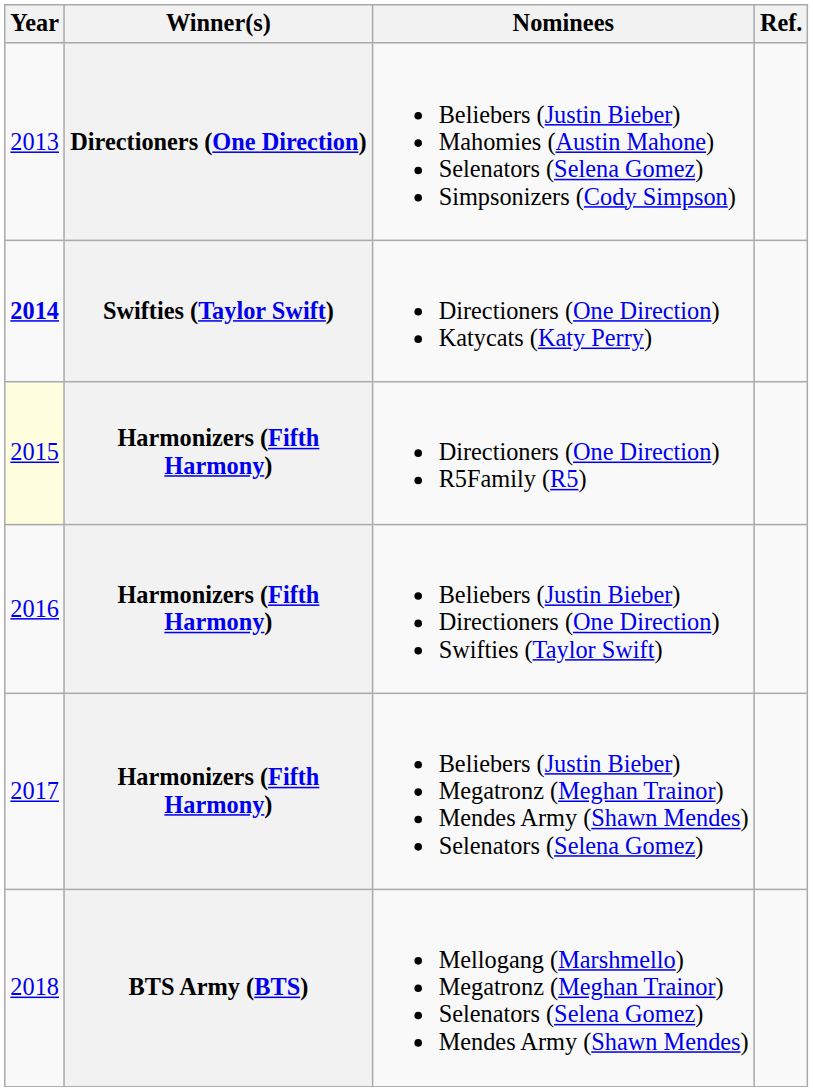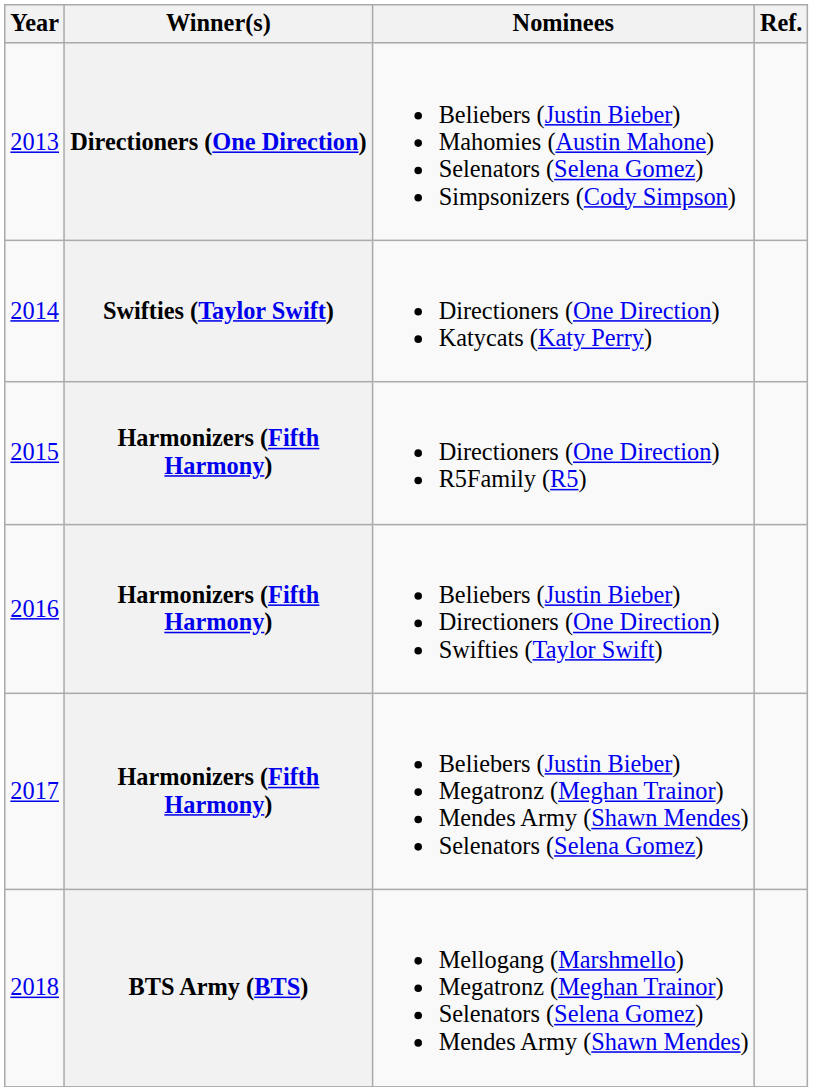(35, 310) bold -> (35, 310) normal
(35, 452) lightyellow background -> (35, 452) no background
